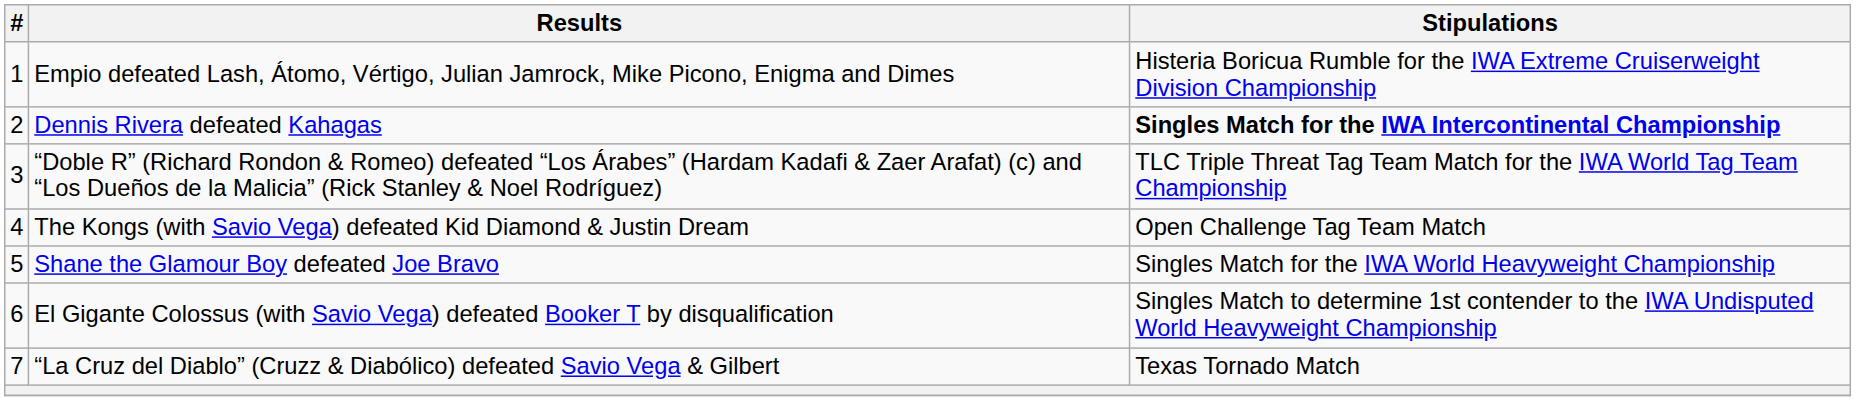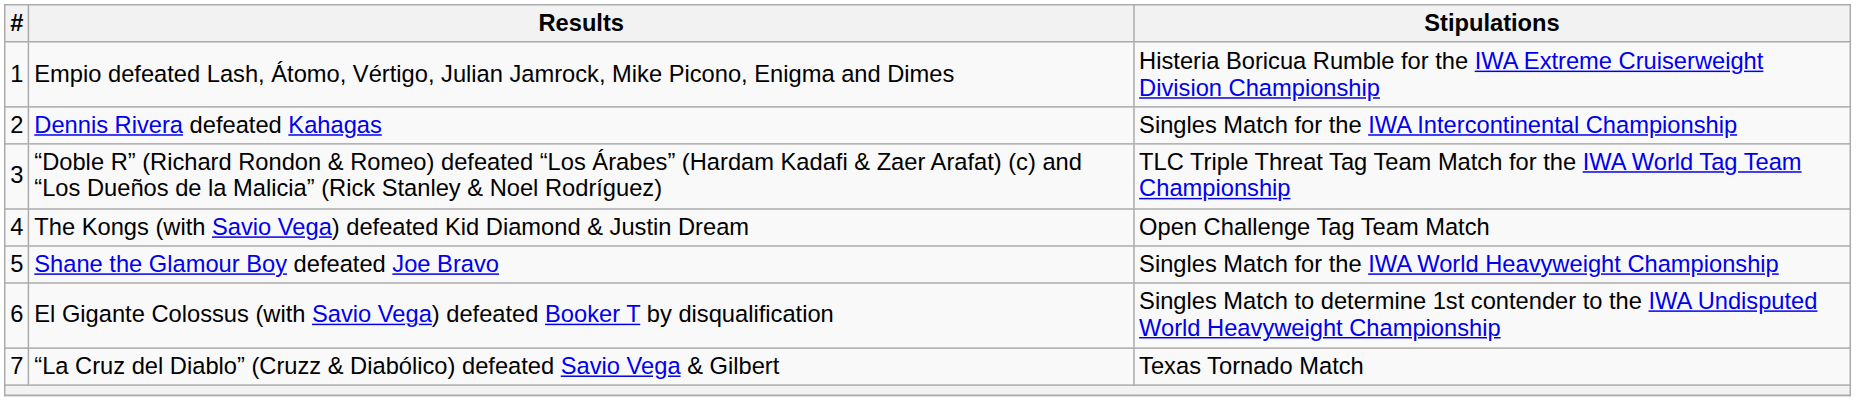(1458, 125) bold -> (1438, 125) normal
